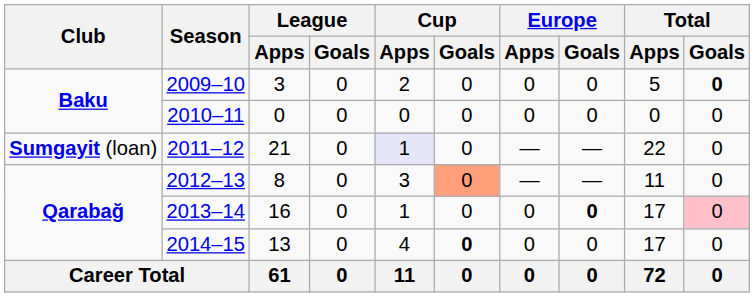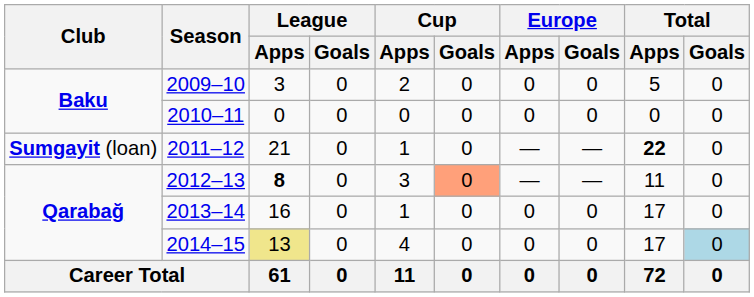(717, 84) bold -> (717, 84) normal
(404, 148) lavender background -> (404, 148) no background
(654, 148) normal -> (654, 148) bold
(279, 180) normal -> (279, 180) bold
(592, 212) bold -> (592, 212) normal
(717, 212) pink background -> (717, 212) no background
(279, 244) no background -> (279, 244) khaki background
(467, 244) bold -> (467, 244) normal
(717, 244) no background -> (717, 244) lightblue background
